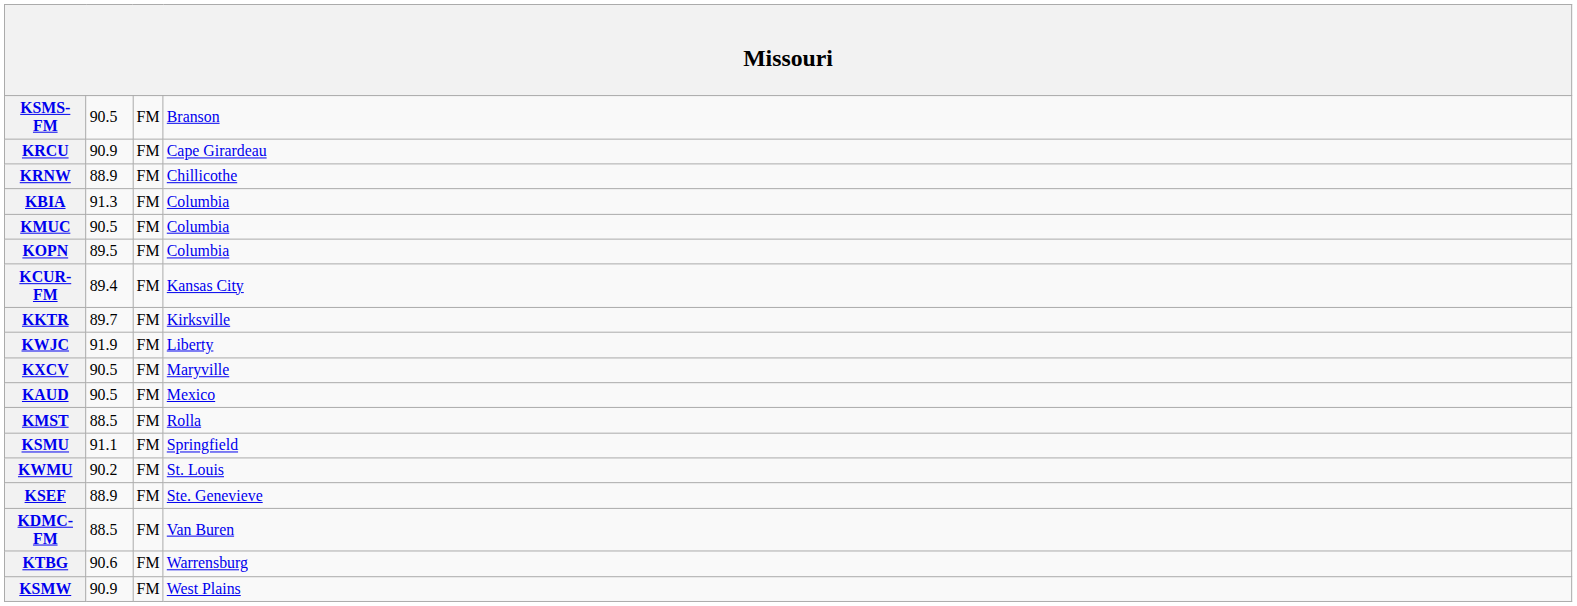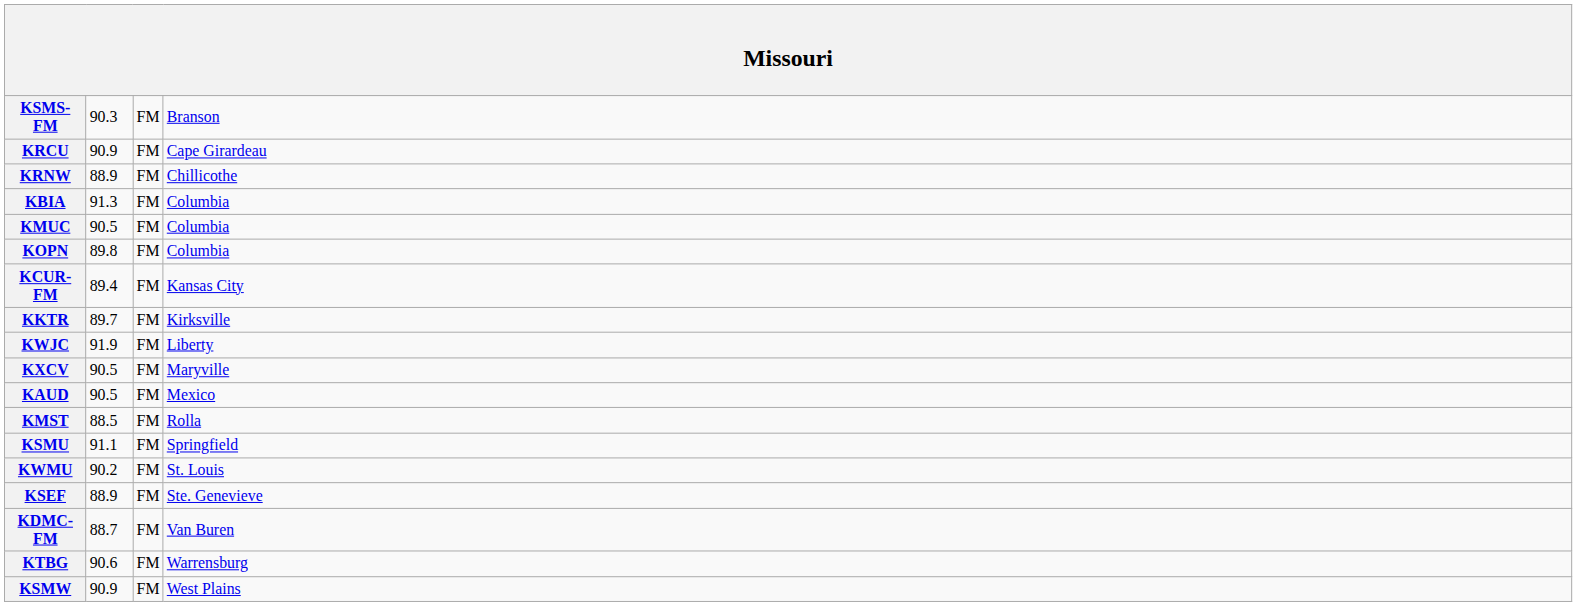(104, 117) 90.5 -> (104, 117) 90.3
(104, 251) 89.5 -> (104, 251) 89.8
(104, 529) 88.5 -> (104, 529) 88.7
